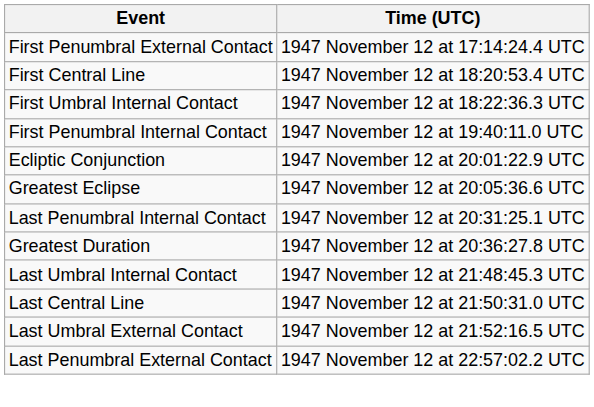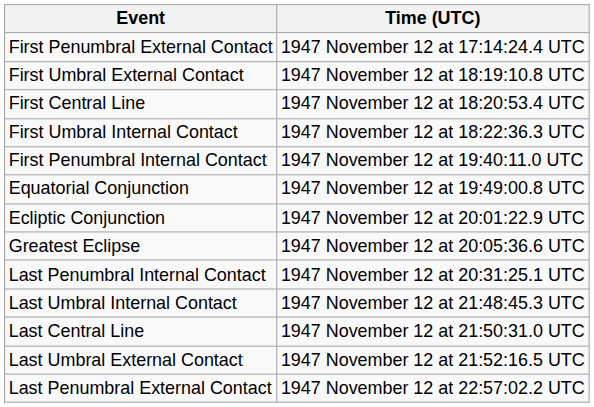+ row: (126, 75)
+ row: (99, 189)
- row: (79, 246)
